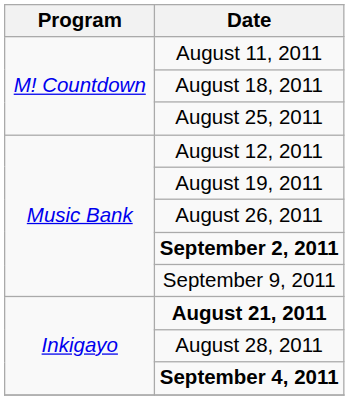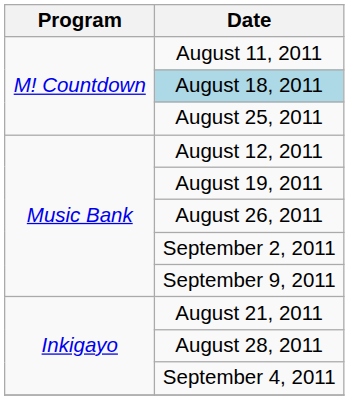(249, 85) no background -> (249, 85) lightblue background
(249, 248) bold -> (249, 248) normal
(249, 313) bold -> (249, 313) normal
(249, 378) bold -> (249, 378) normal
